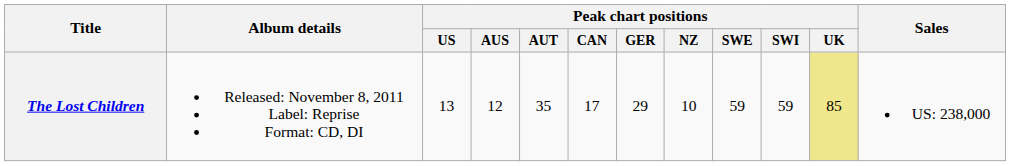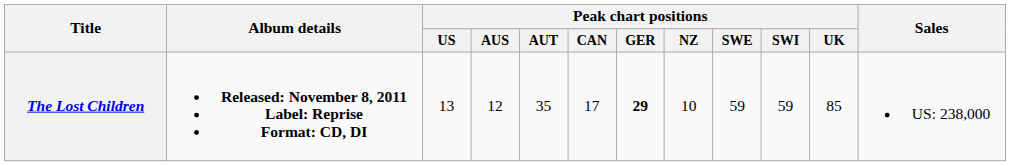(295, 115) normal -> (295, 115) bold
(640, 106) normal -> (640, 106) bold
(834, 106) khaki background -> (834, 106) no background
